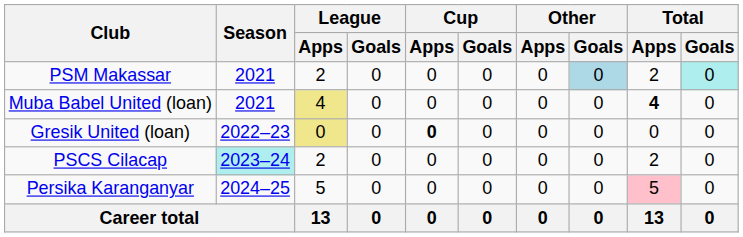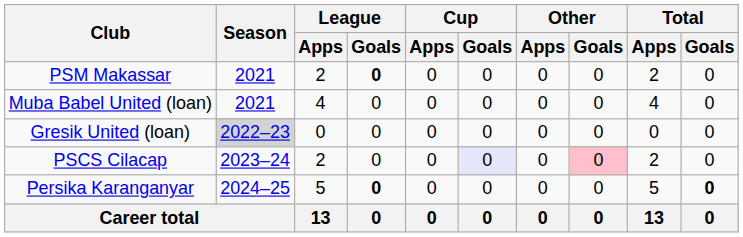(376, 75) normal -> (376, 75) bold
(598, 75) lightblue background -> (598, 75) no background
(710, 75) paleturquoise background -> (710, 75) no background
(321, 103) khaki background -> (321, 103) no background
(654, 103) bold -> (654, 103) normal
(255, 132) no background -> (255, 132) lightgrey background
(321, 132) khaki background -> (321, 132) no background
(432, 132) bold -> (432, 132) normal
(255, 160) paleturquoise background -> (255, 160) no background
(487, 160) no background -> (487, 160) lavender background
(598, 160) no background -> (598, 160) pink background
(376, 189) normal -> (376, 189) bold
(654, 189) pink background -> (654, 189) no background
(710, 189) normal -> (710, 189) bold
